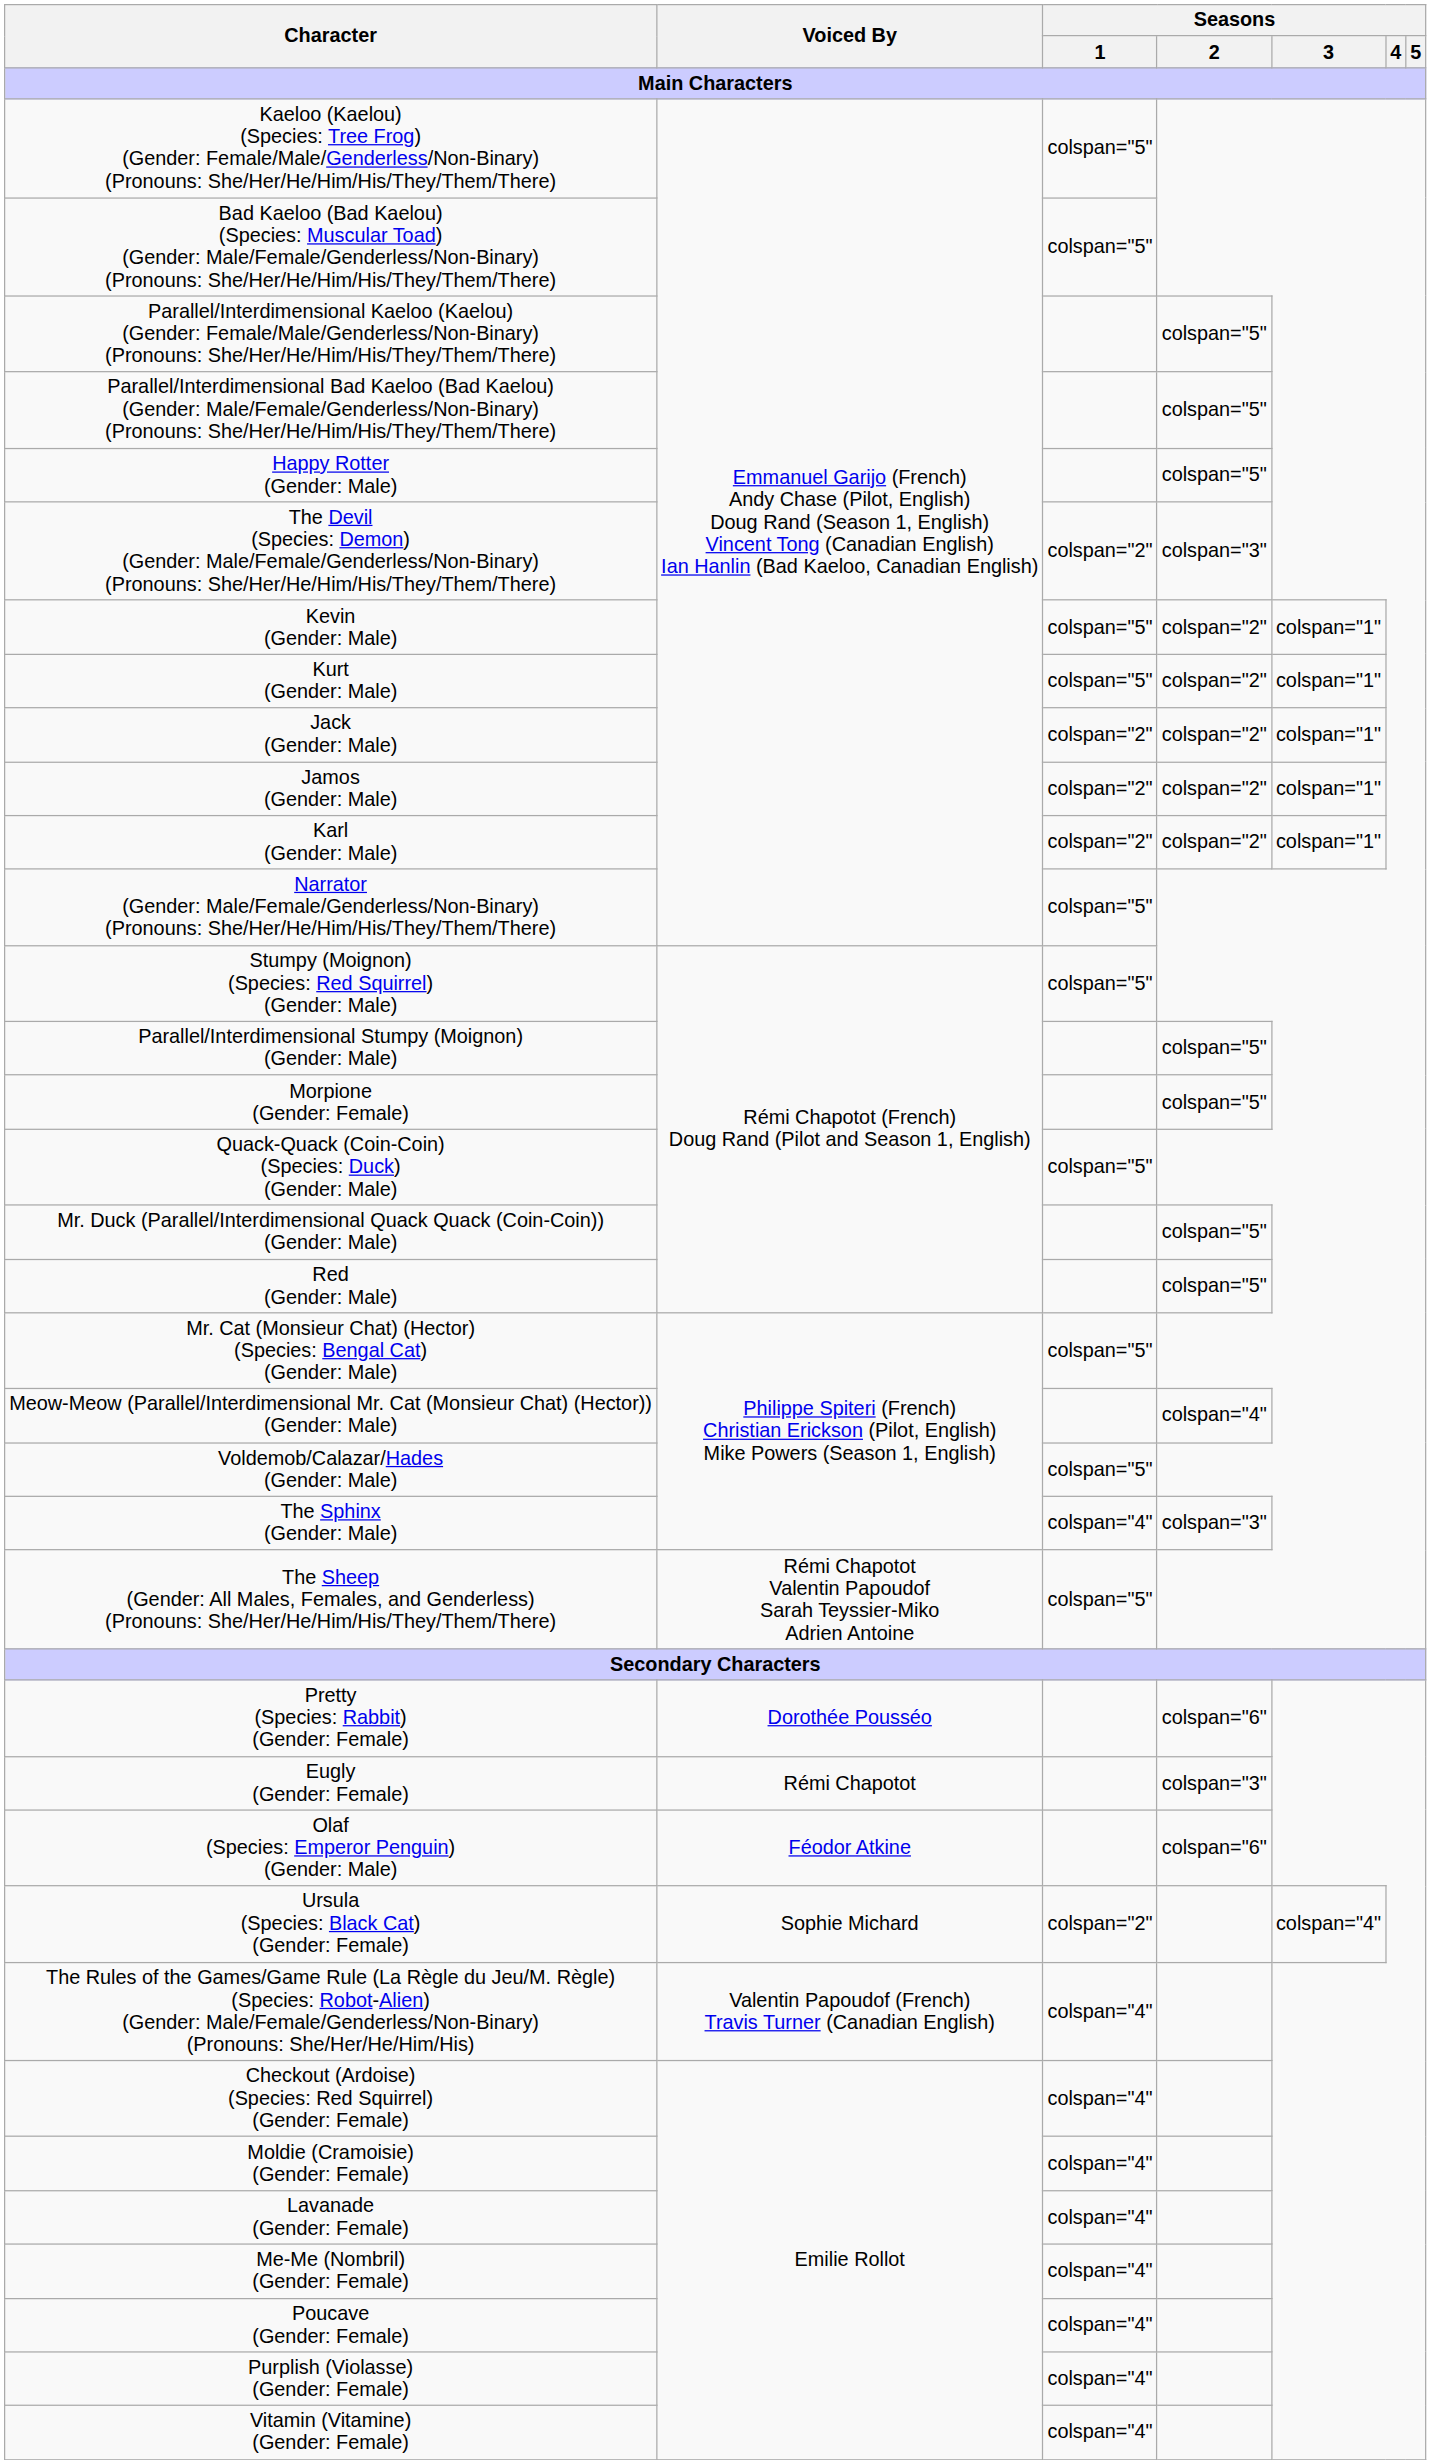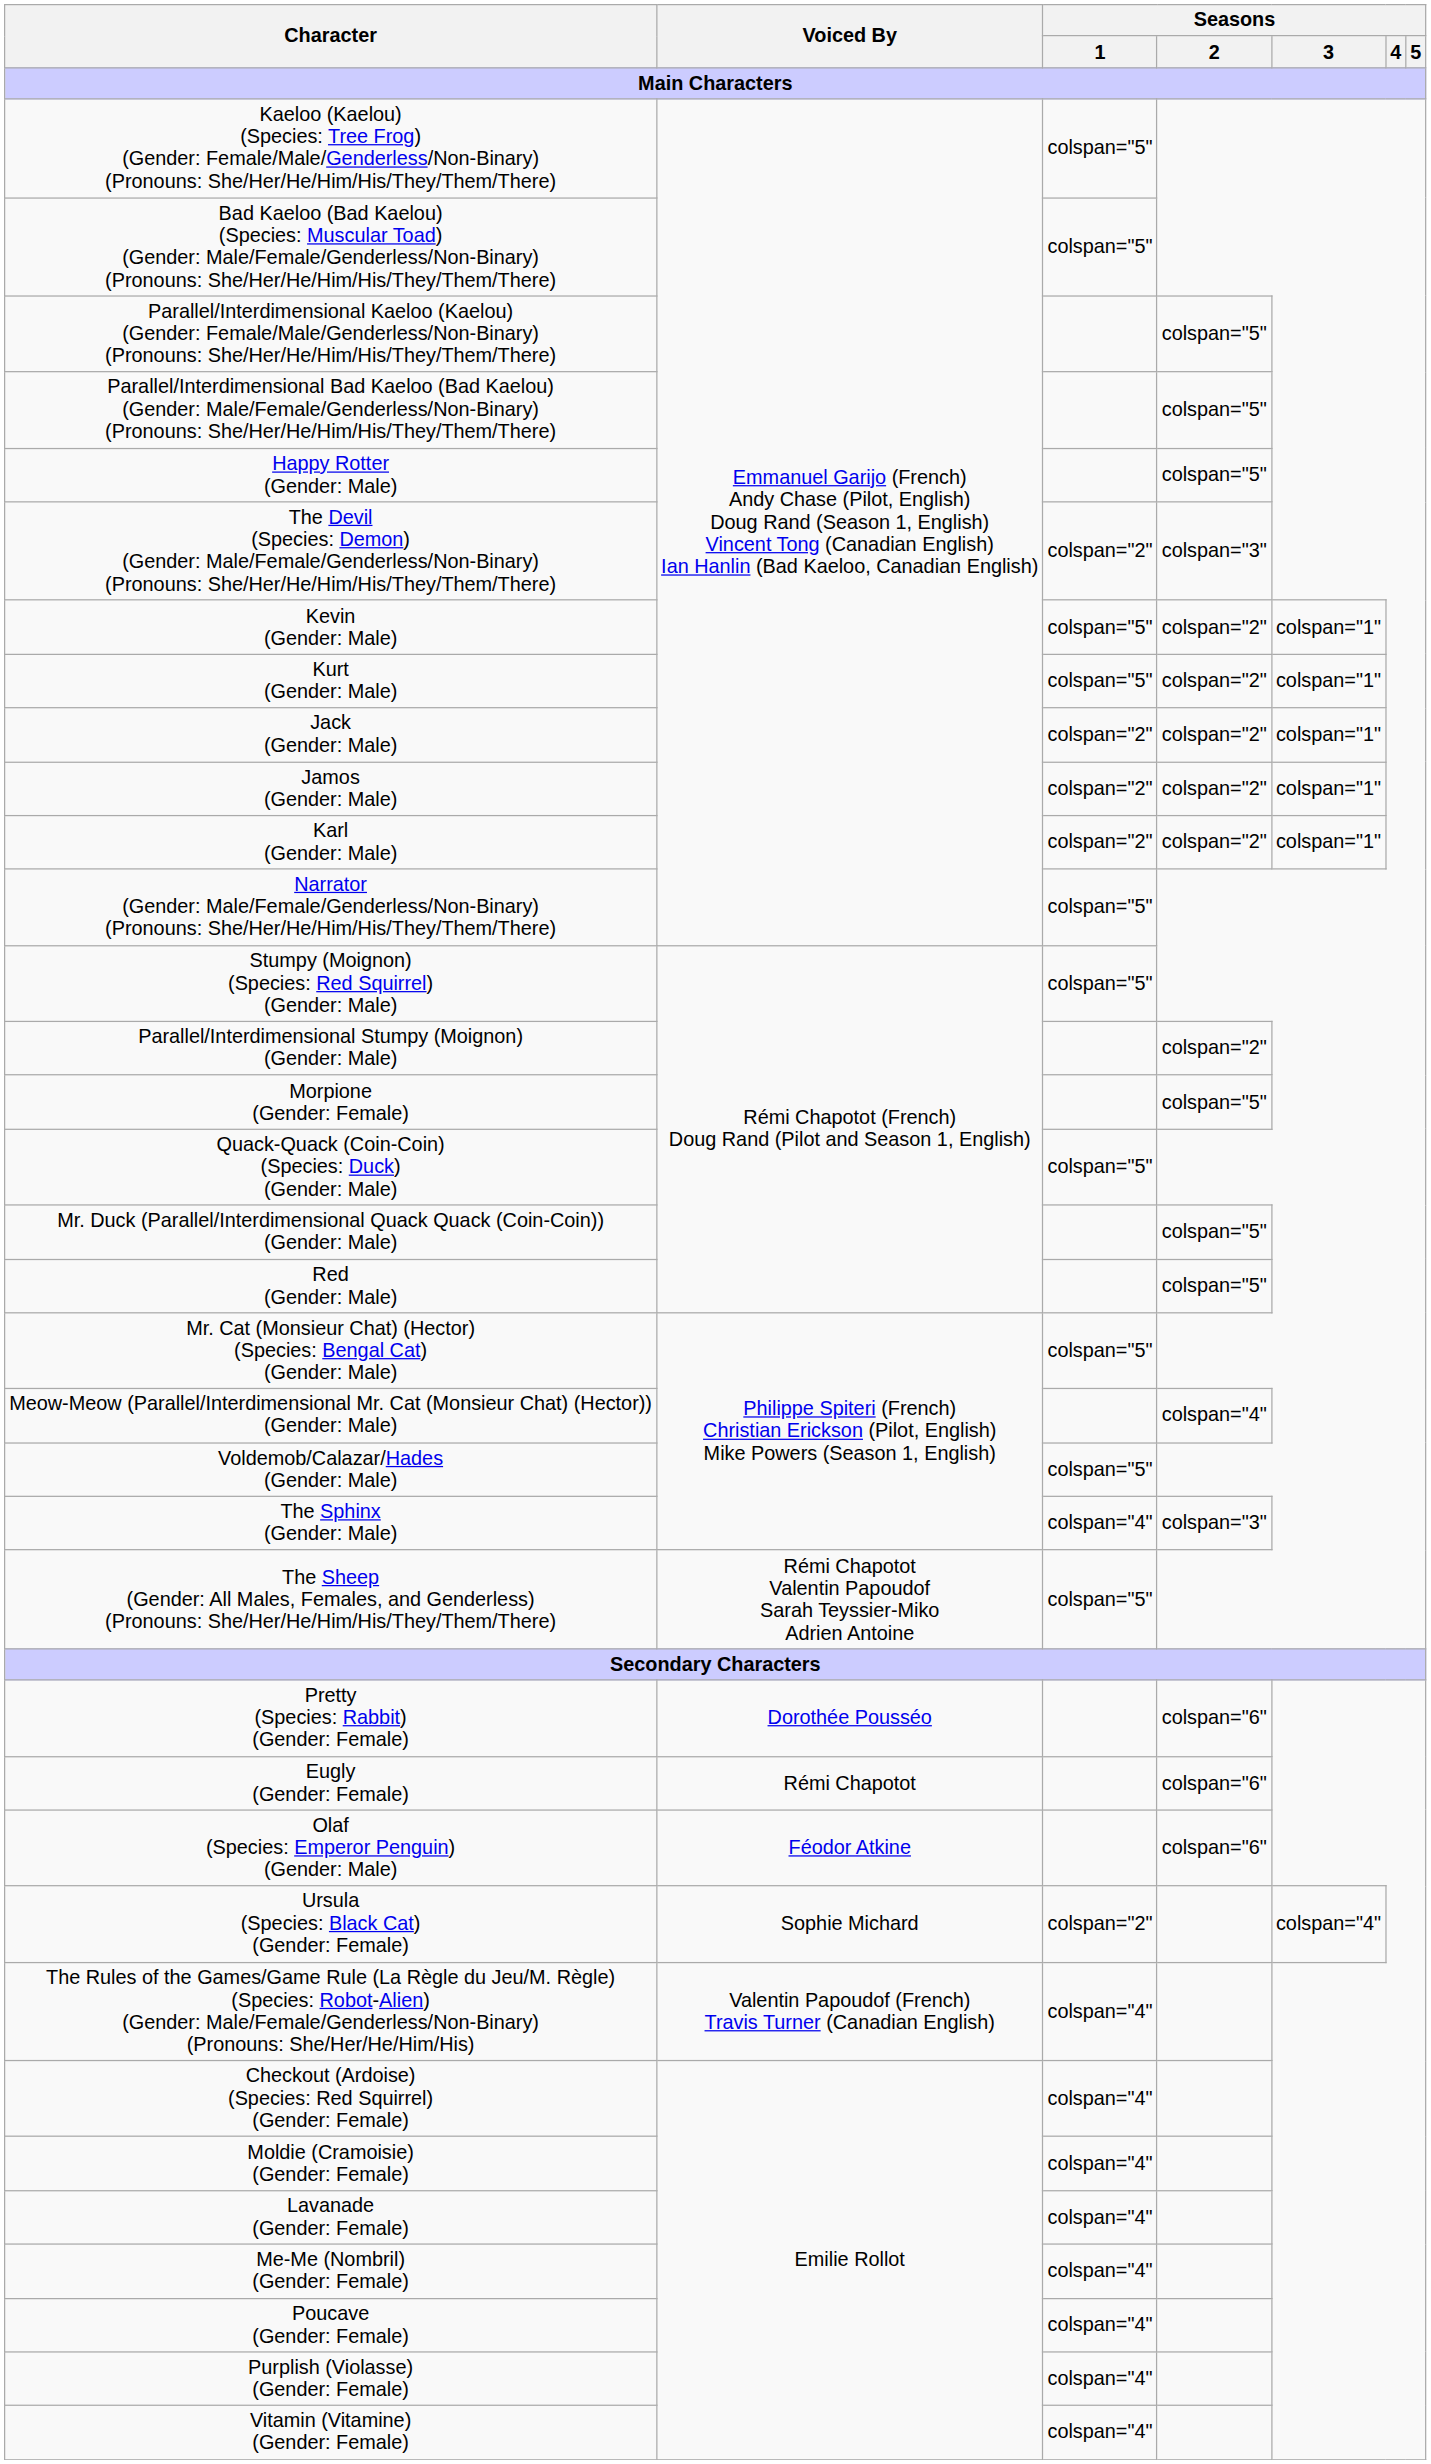(1214, 1048) colspan="5" -> (1214, 1048) colspan="2"
(1214, 1782) colspan="3" -> (1214, 1782) colspan="6"
